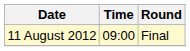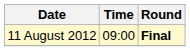(155, 35) normal -> (156, 35) bold
